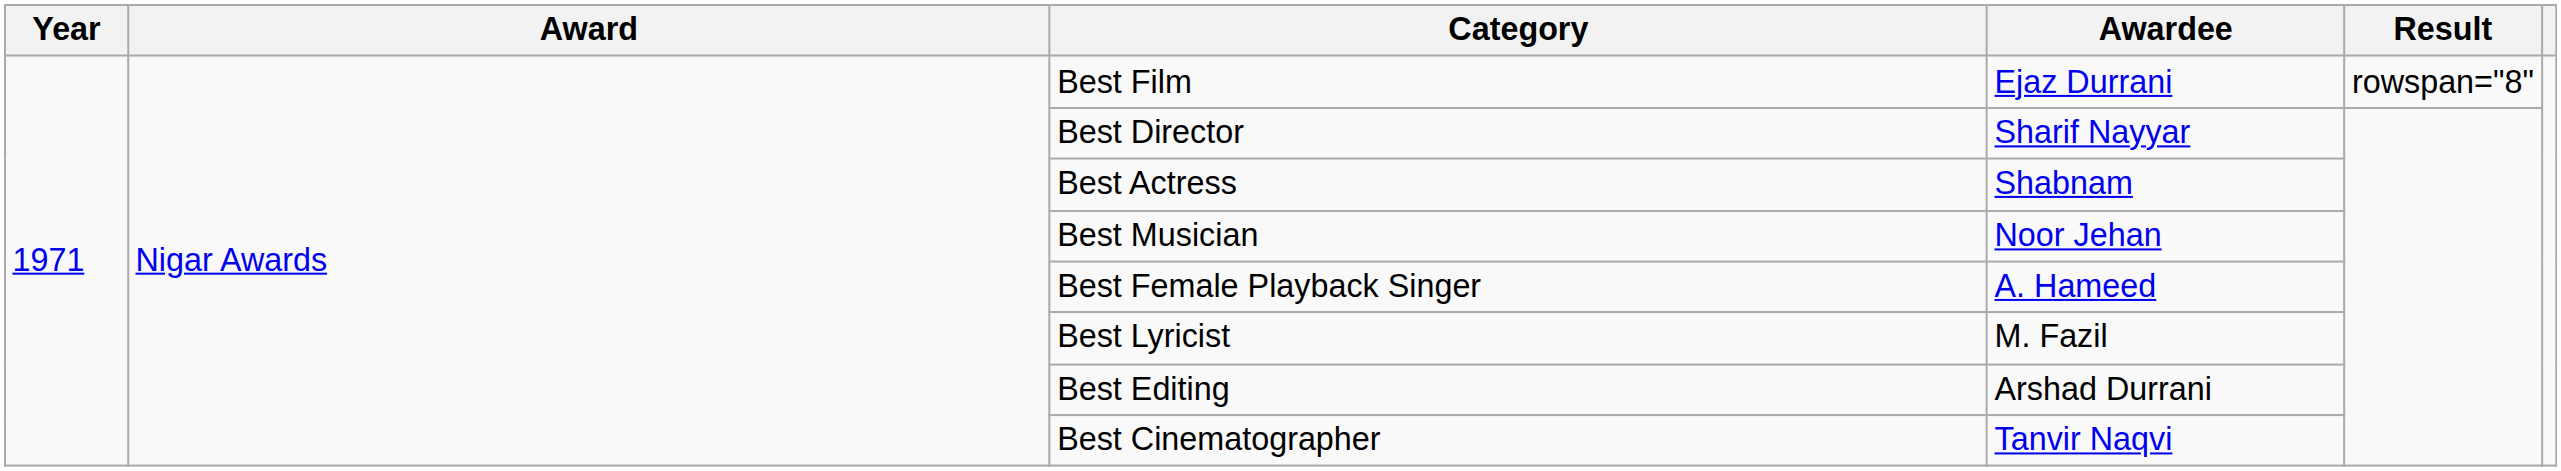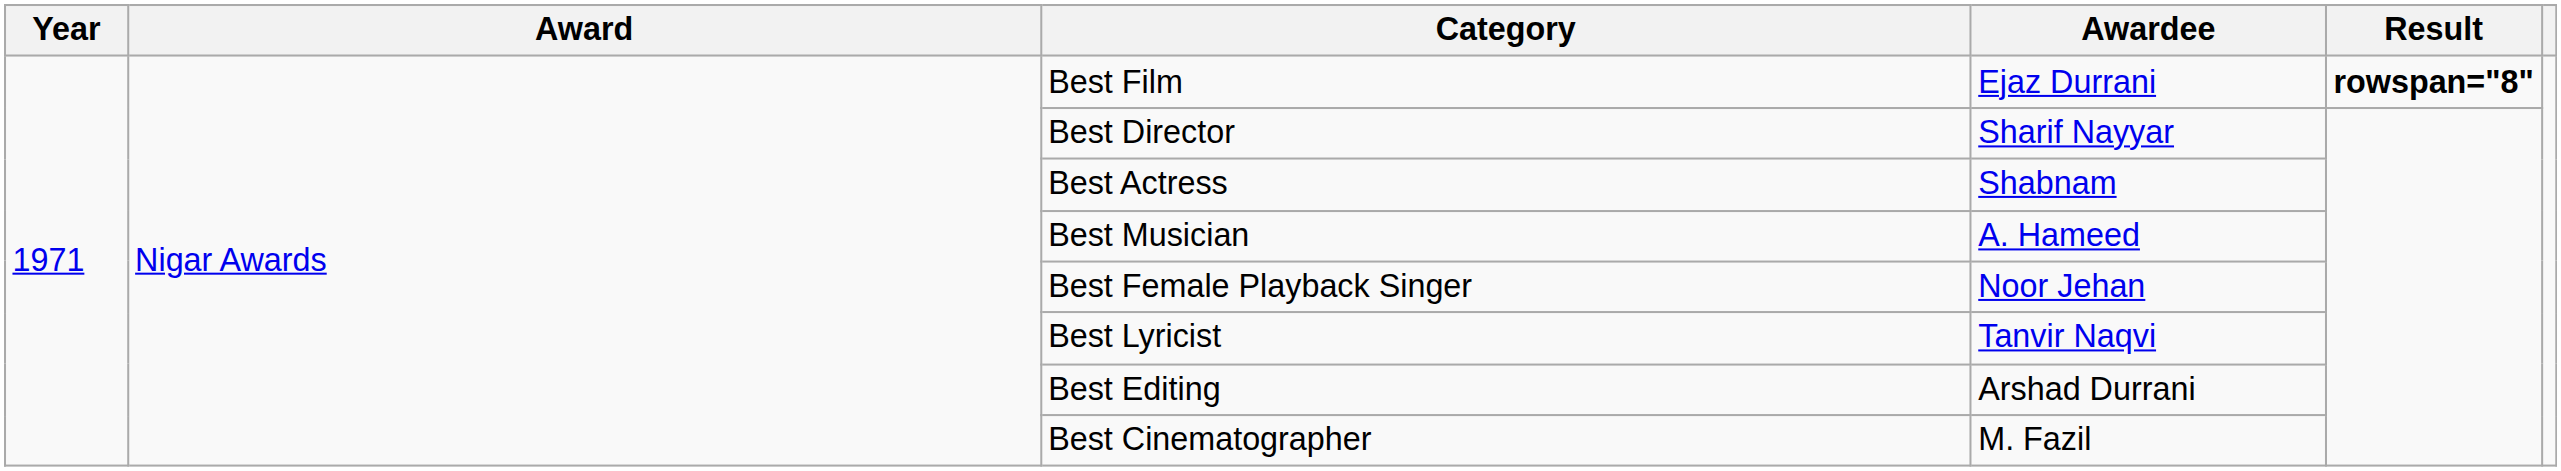(2443, 81) normal -> (2434, 81) bold
(2078, 235) Noor Jehan -> (2059, 235) A. Hameed
(2075, 286) A. Hameed -> (2062, 286) Noor Jehan
(2051, 337) M. Fazil -> (2067, 337) Tanvir Naqvi
(2083, 440) Tanvir Naqvi -> (2035, 440) M. Fazil
